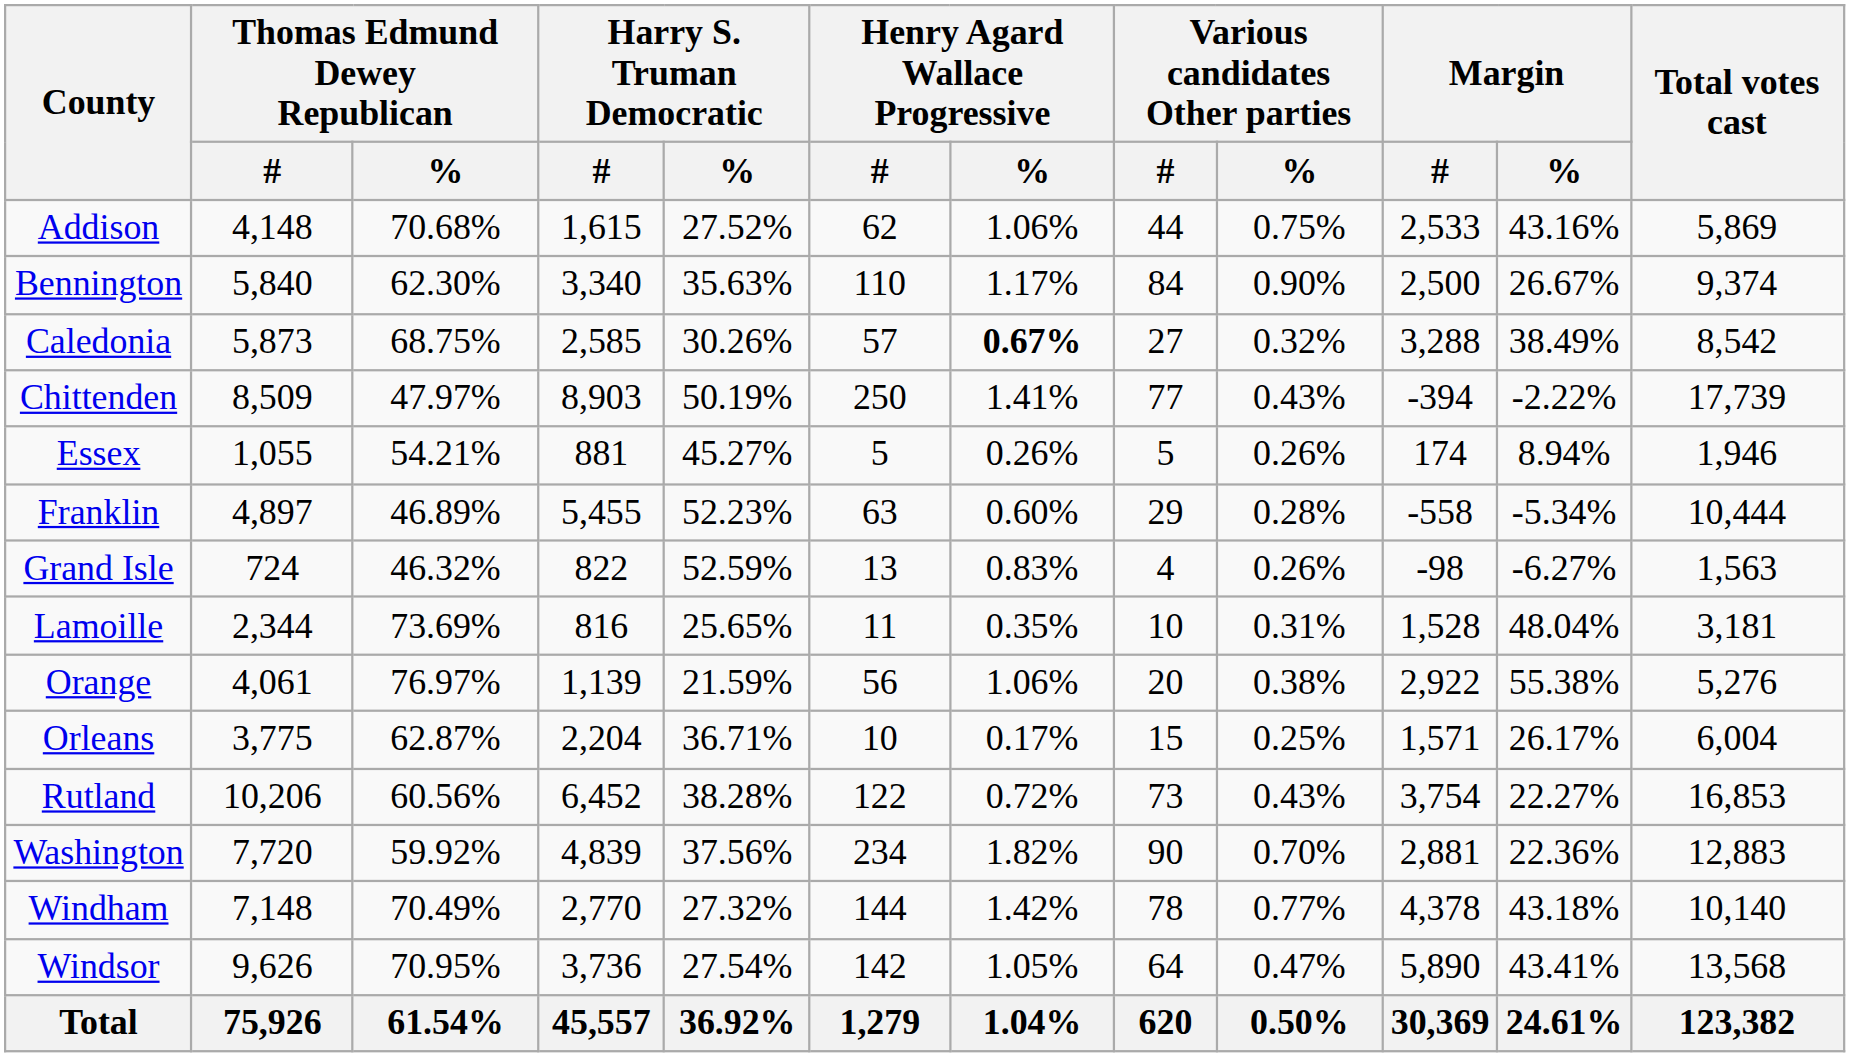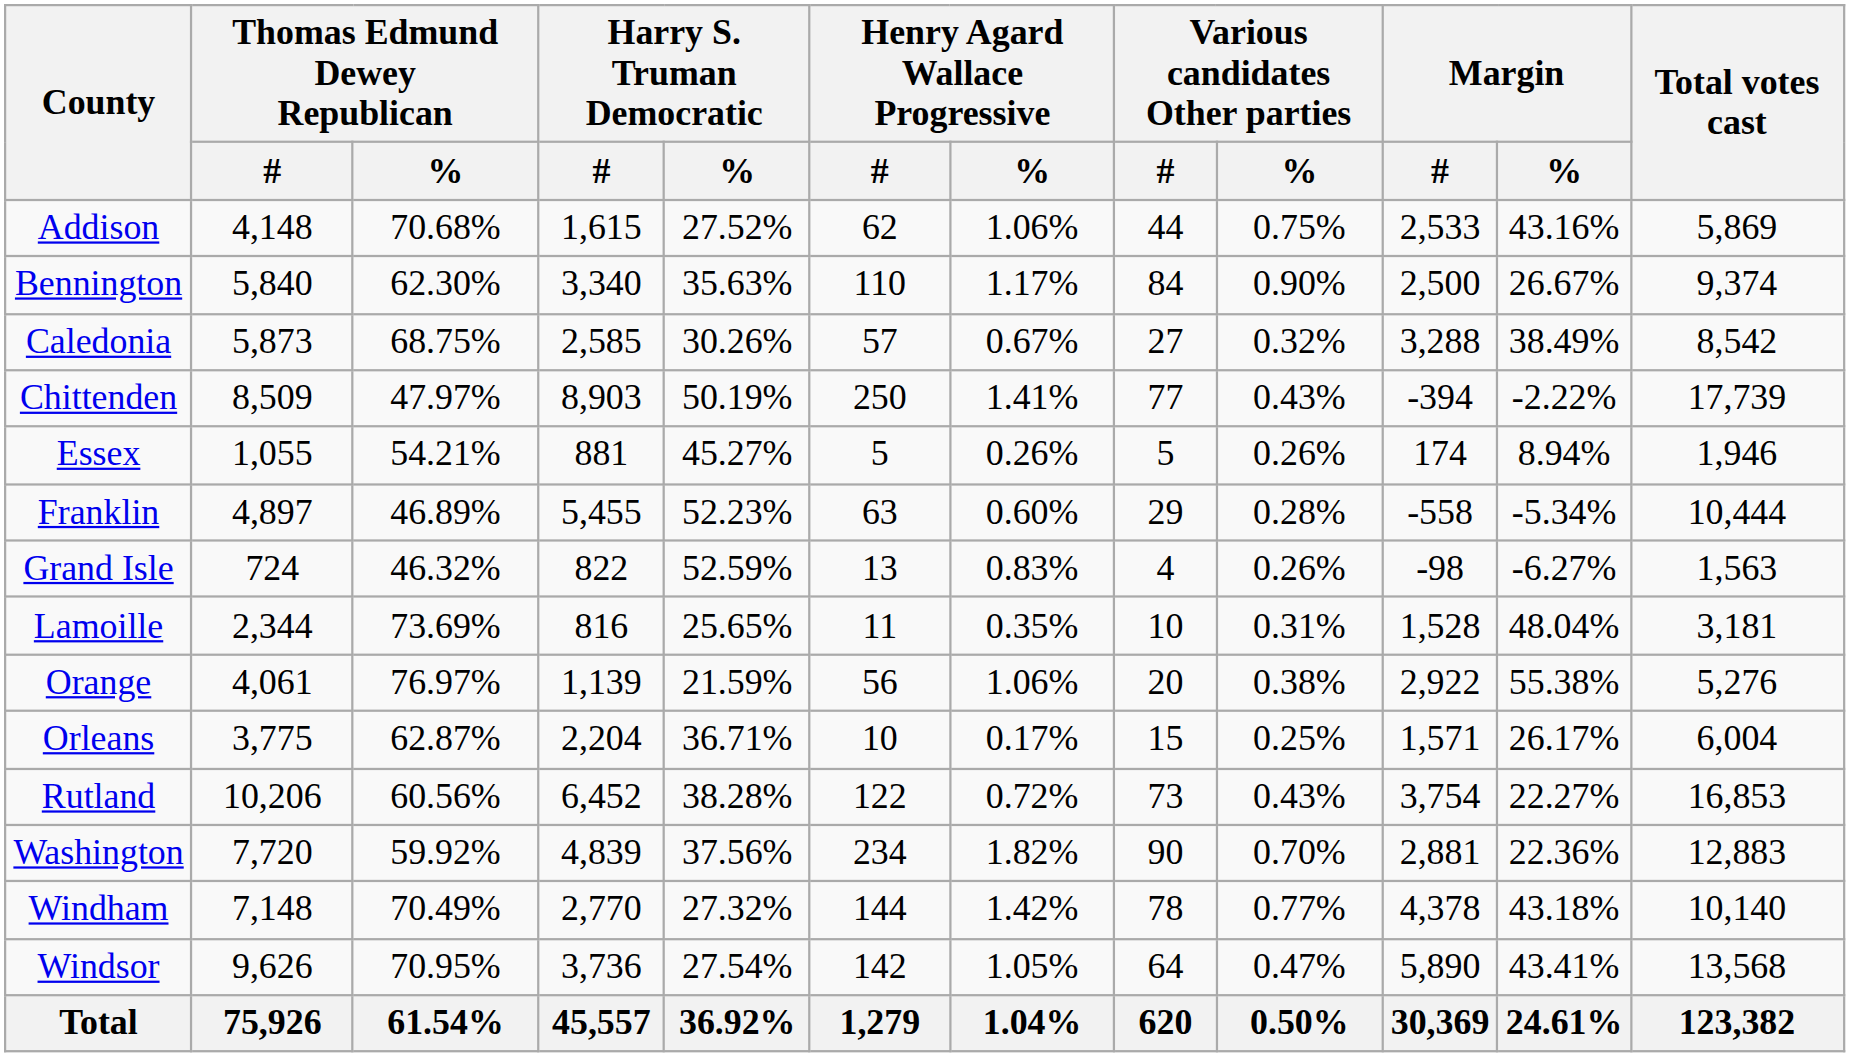(1032, 340) bold -> (1032, 340) normal
